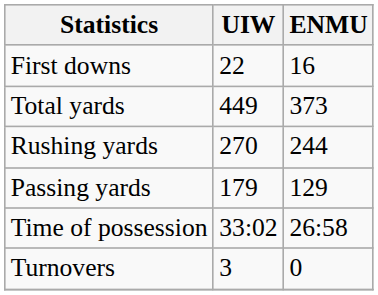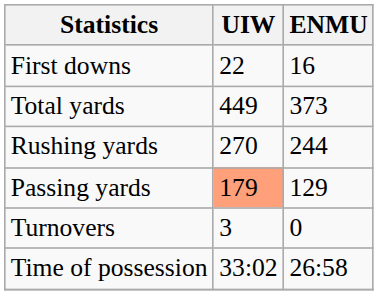(238, 187) no background -> (238, 187) lightsalmon background
rows swapped: (63, 268) <-> (109, 227)
